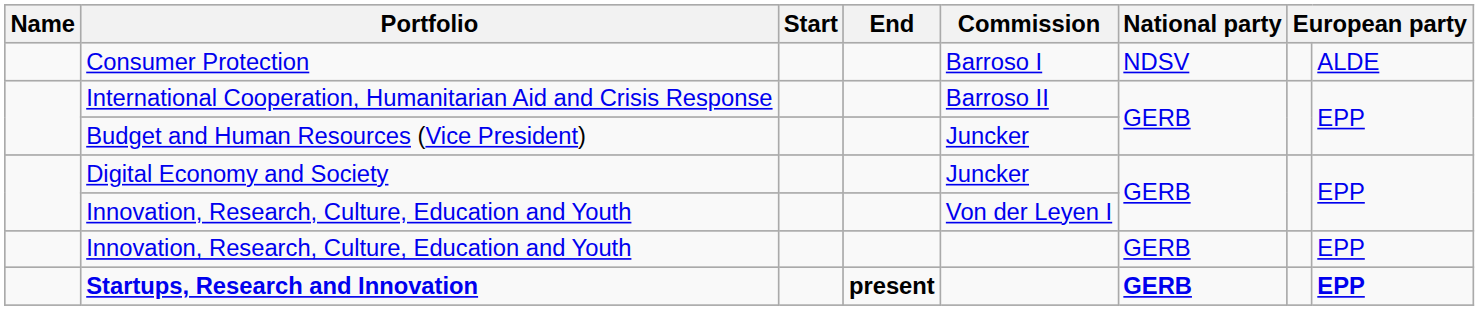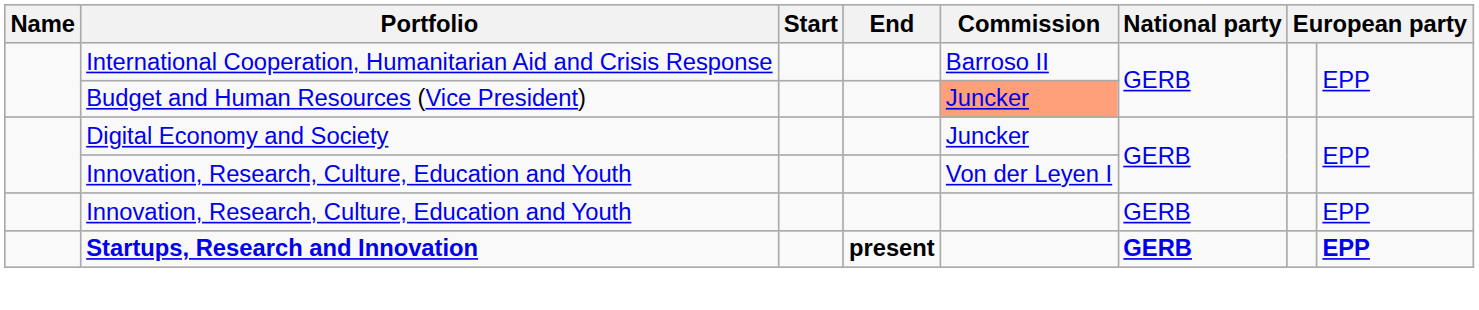- row: (198, 62)
(987, 137) no background -> (987, 99) lightsalmon background
